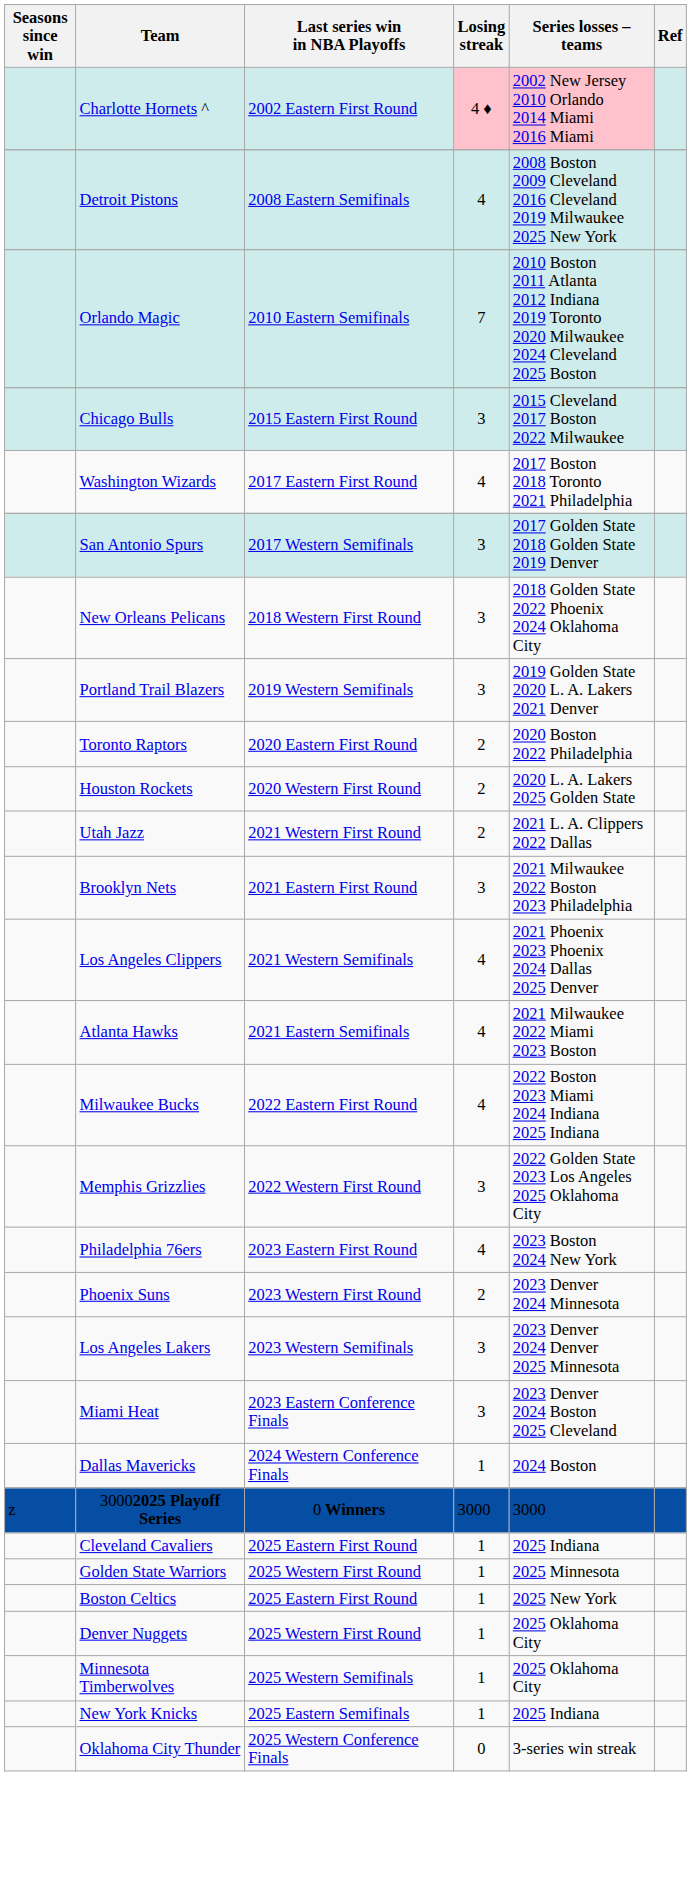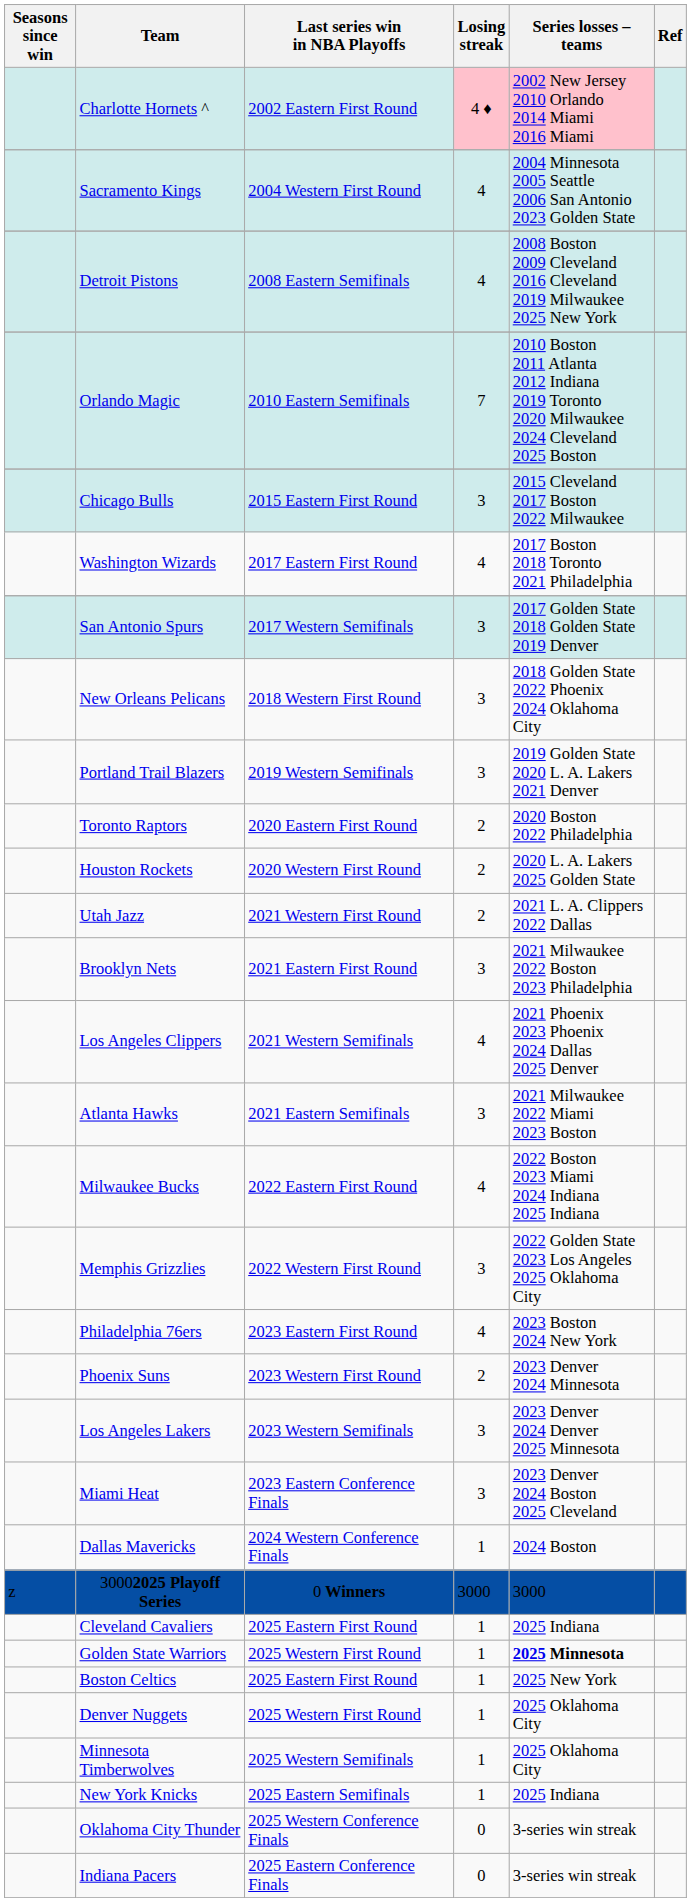+ row: (140, 190)
(481, 1032) 4 -> (481, 1114) 3
(566, 1571) normal -> (568, 1653) bold
+ row: (128, 1875)
